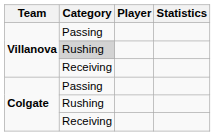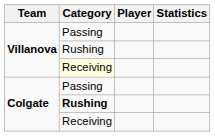(83, 49) lightgrey background -> (83, 49) no background
(87, 67) no background -> (87, 67) lightyellow background
(83, 103) normal -> (85, 103) bold
